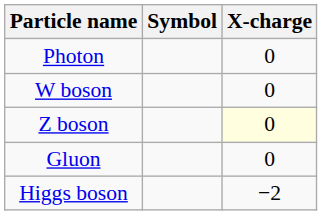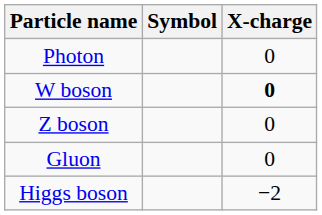(270, 90) normal -> (270, 90) bold
(270, 124) lightyellow background -> (270, 124) no background
